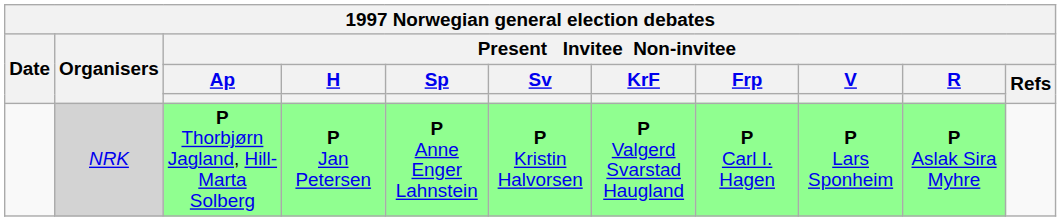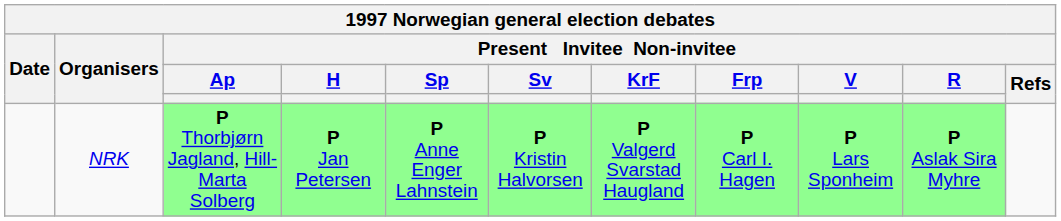(109, 159) lightgrey background -> (109, 159) no background
